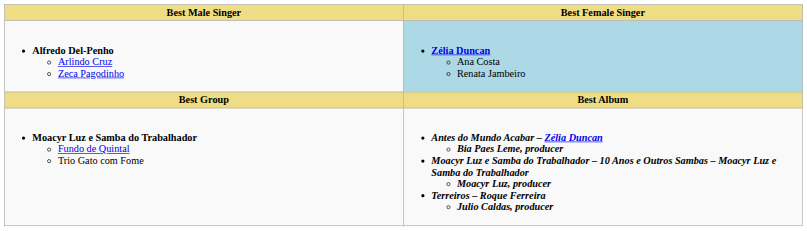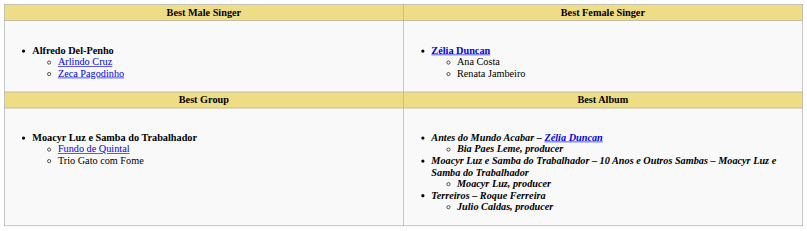(603, 62) lightblue background -> (603, 62) no background
